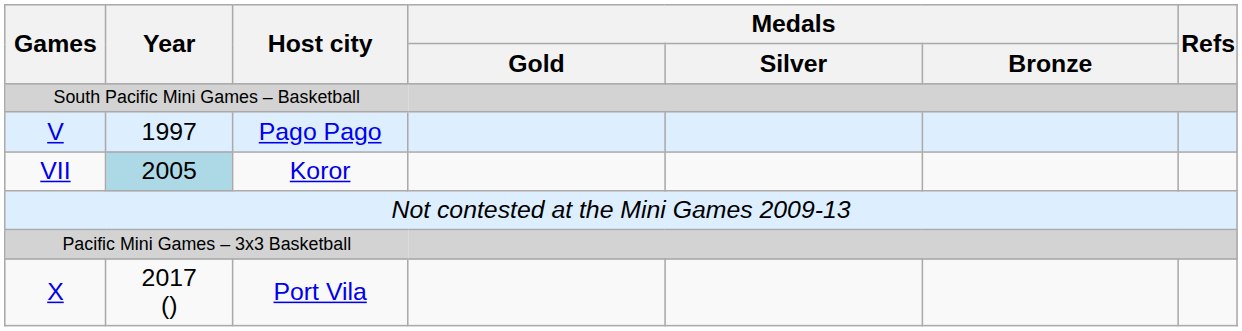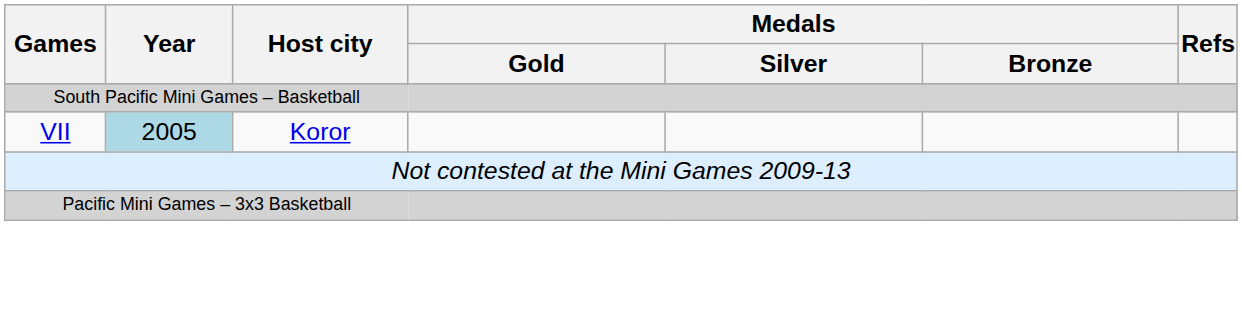- row: (55, 131)
- row: (55, 292)
